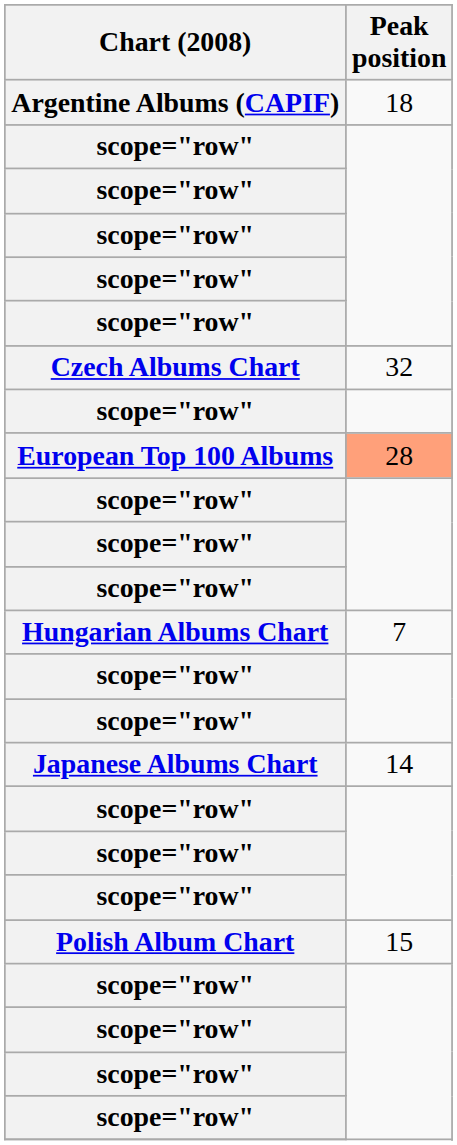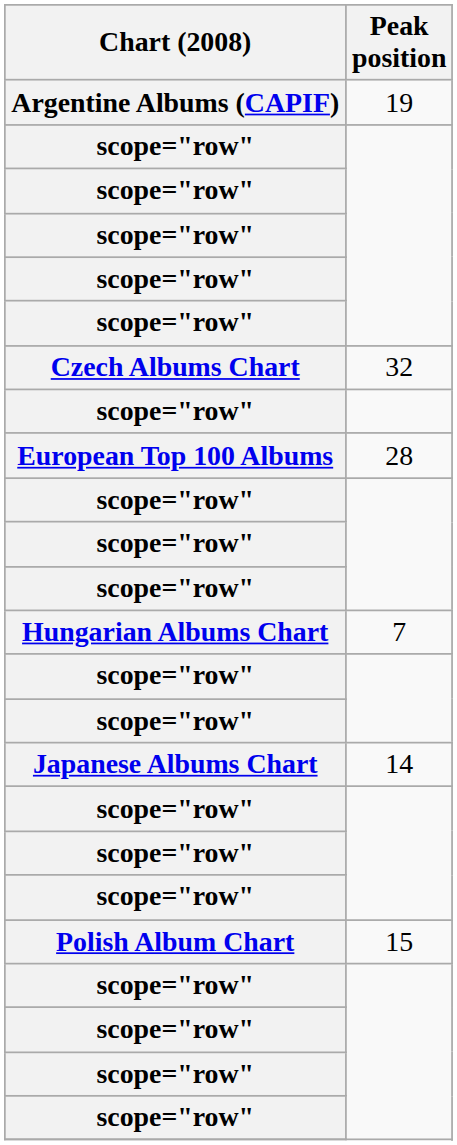(399, 102) 18 -> (399, 102) 19
(399, 455) lightsalmon background -> (399, 455) no background
